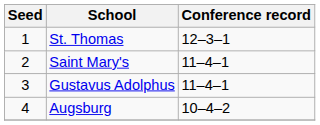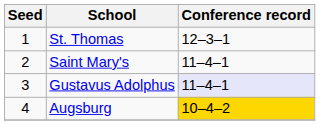(205, 85) no background -> (205, 85) lavender background
(206, 108) no background -> (206, 108) gold background
